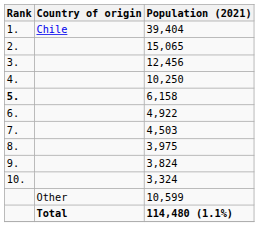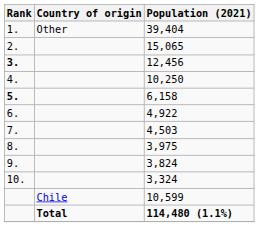(52, 30) Chile -> (52, 30) Other
(13, 63) normal -> (13, 63) bold
(52, 197) Other -> (52, 197) Chile
